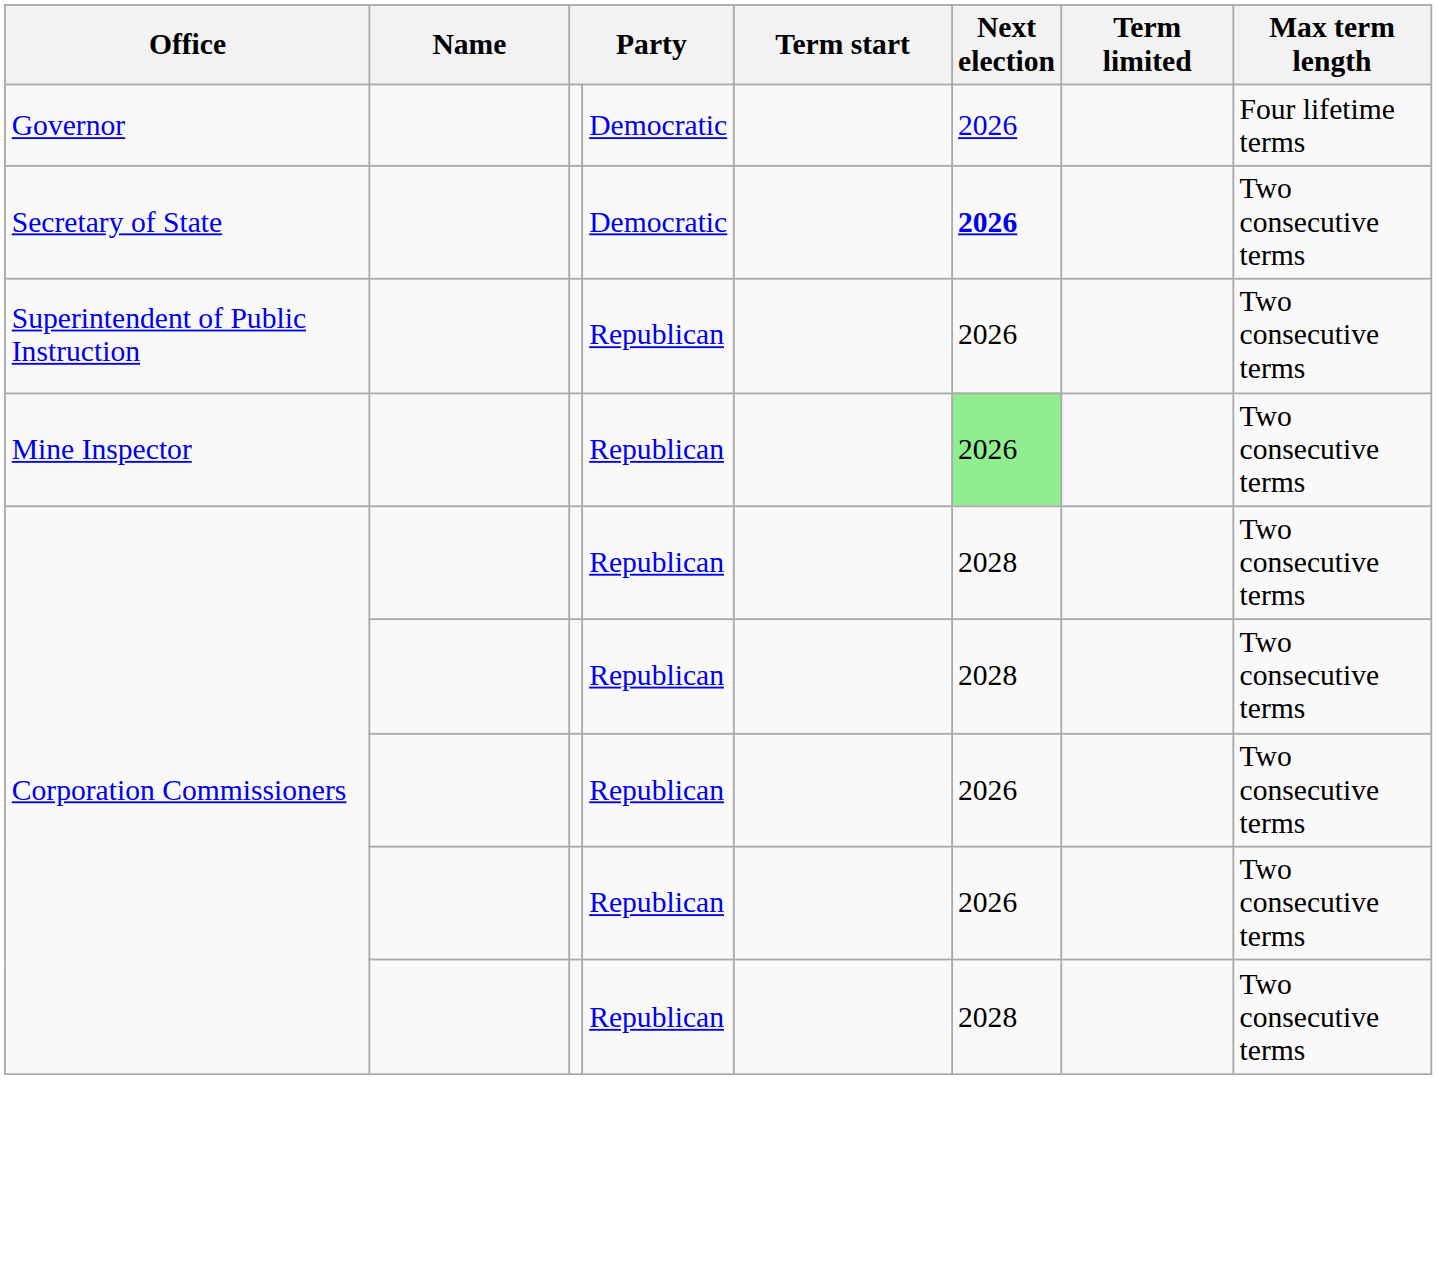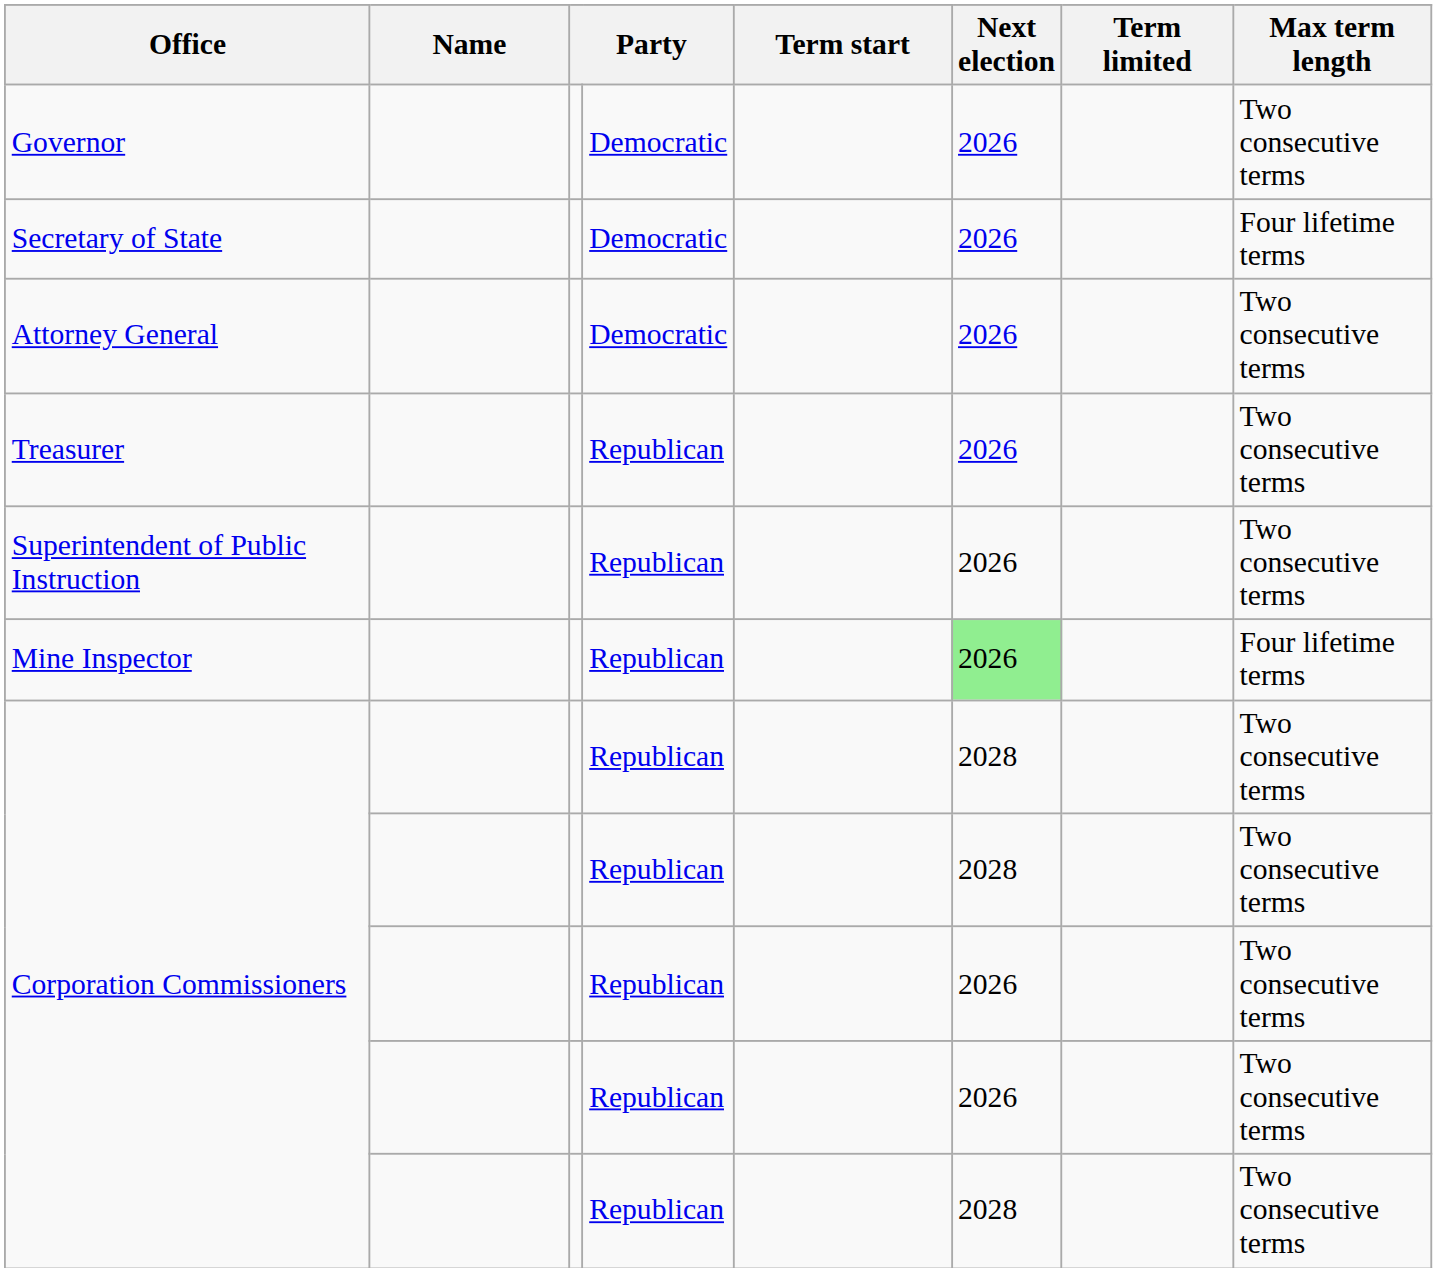(1317, 124) Four lifetime terms -> (1309, 141) Two consecutive terms
(988, 221) bold -> (988, 238) normal
(1309, 221) Two consecutive terms -> (1317, 238) Four lifetime terms
+ row: (115, 335)
+ row: (68, 448)
(1309, 448) Two consecutive terms -> (1317, 659) Four lifetime terms
